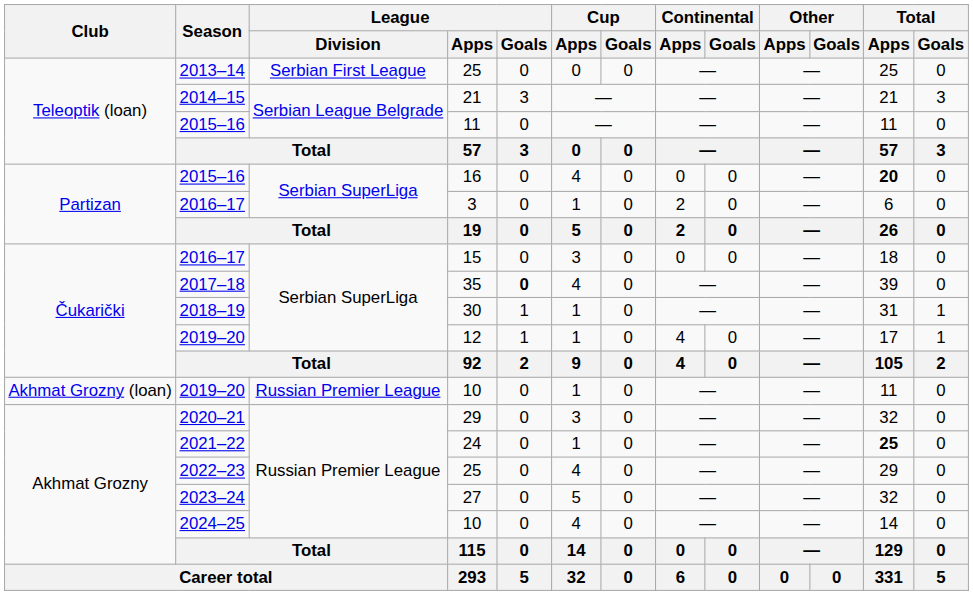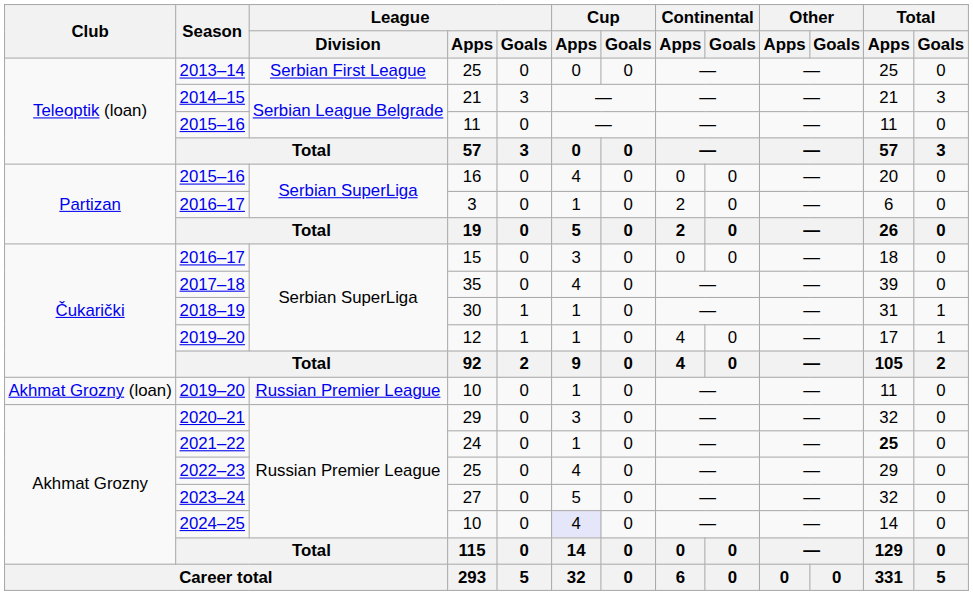(889, 177) bold -> (889, 177) normal
(524, 284) bold -> (524, 284) normal
(576, 524) no background -> (576, 524) lavender background
